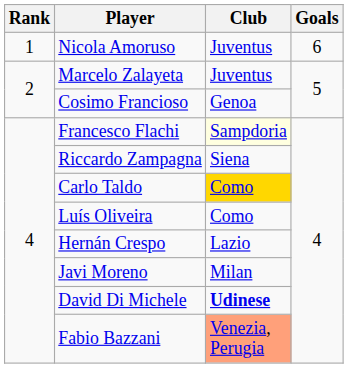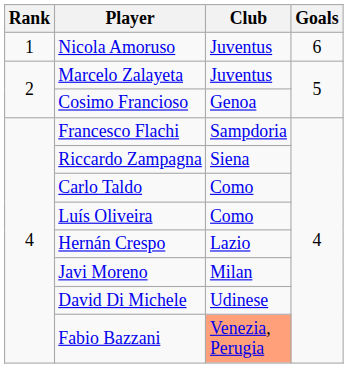(248, 131) lightyellow background -> (248, 131) no background
(232, 187) gold background -> (232, 187) no background
(240, 300) bold -> (239, 300) normal
